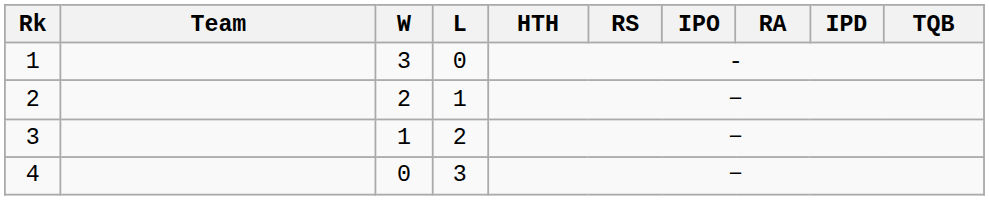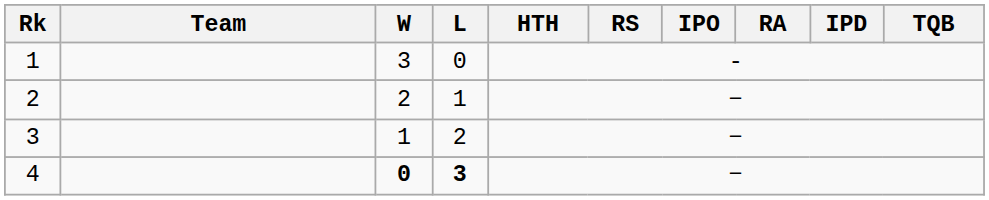(404, 176) normal -> (404, 176) bold
(460, 176) normal -> (460, 176) bold
